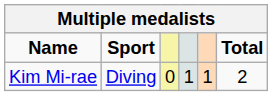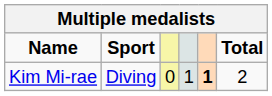(208, 76) normal -> (208, 76) bold
